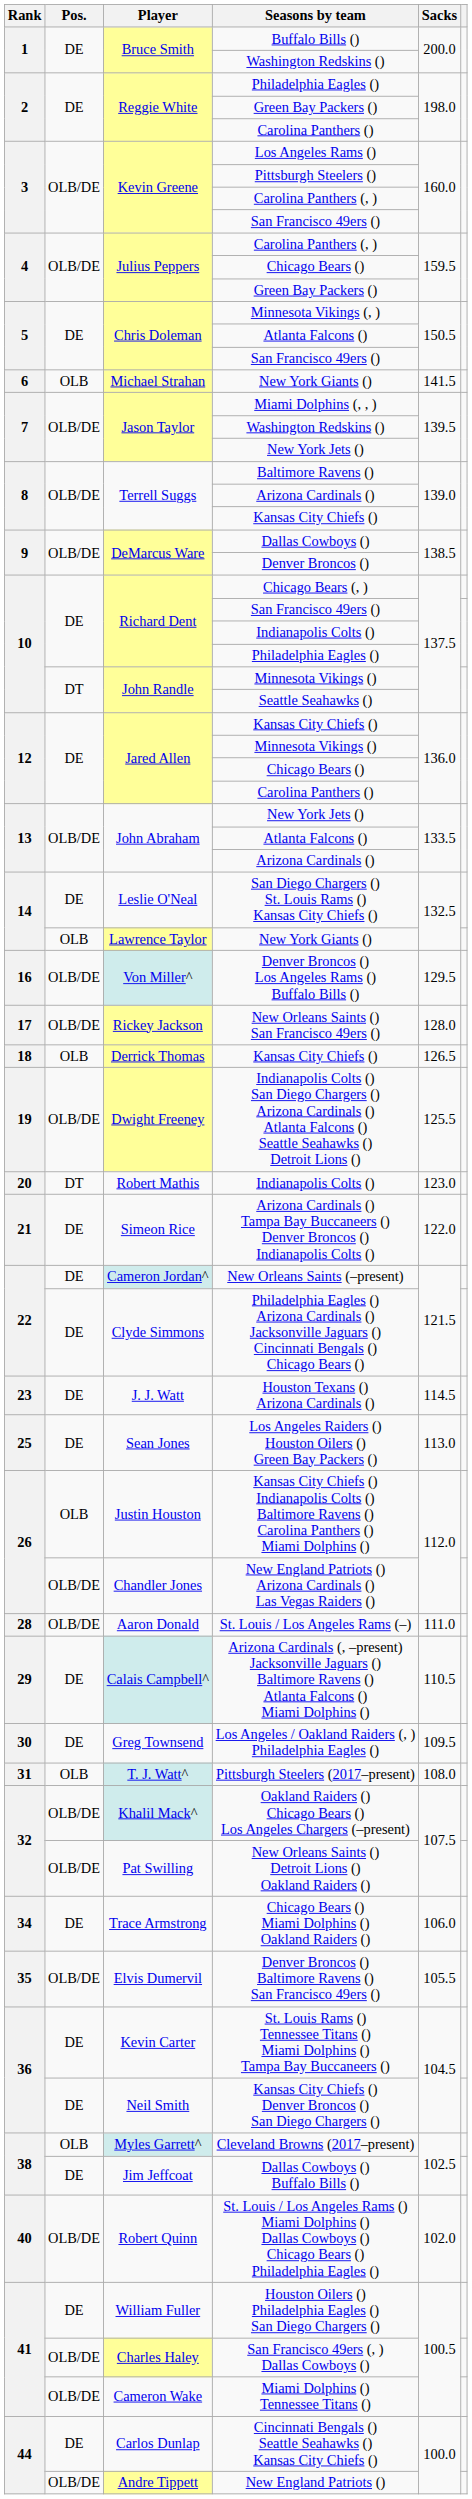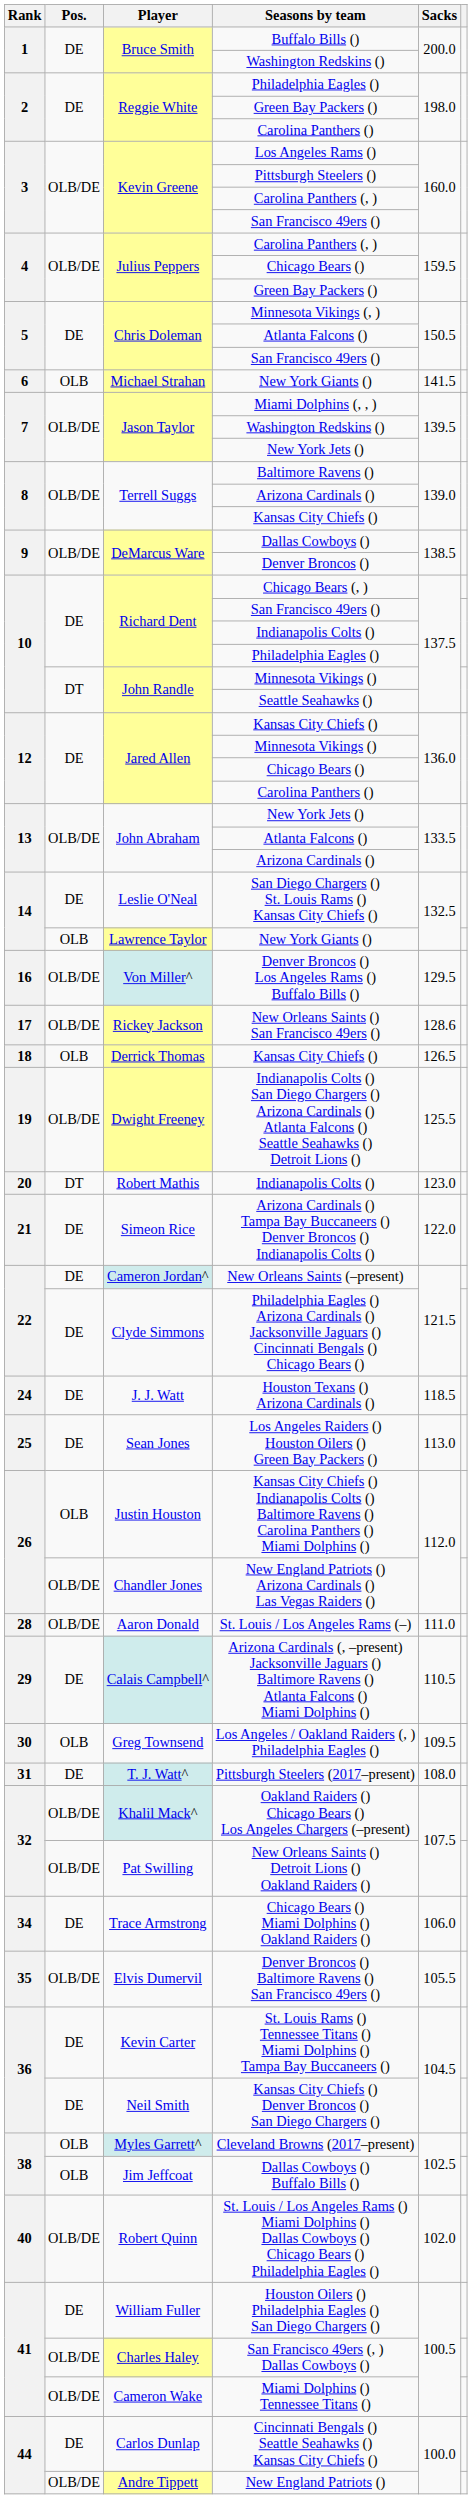(439, 1025) 128.0 -> (439, 1025) 128.6
(25, 1395) 23 -> (25, 1395) 24
(439, 1395) 114.5 -> (439, 1395) 118.5
(74, 1743) DE -> (74, 1743) OLB
(74, 1774) OLB -> (74, 1774) DE
(74, 2175) DE -> (74, 2175) OLB
